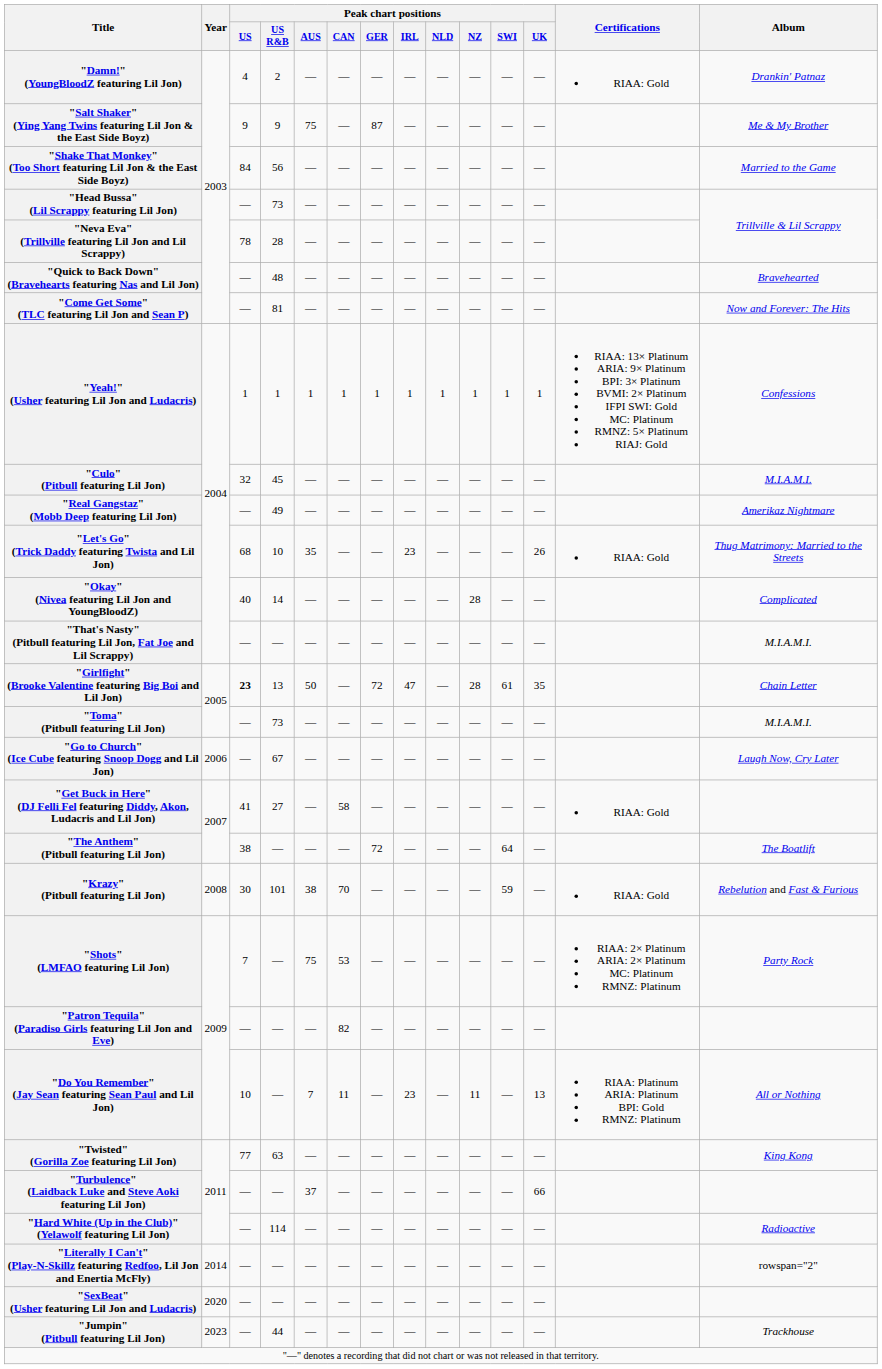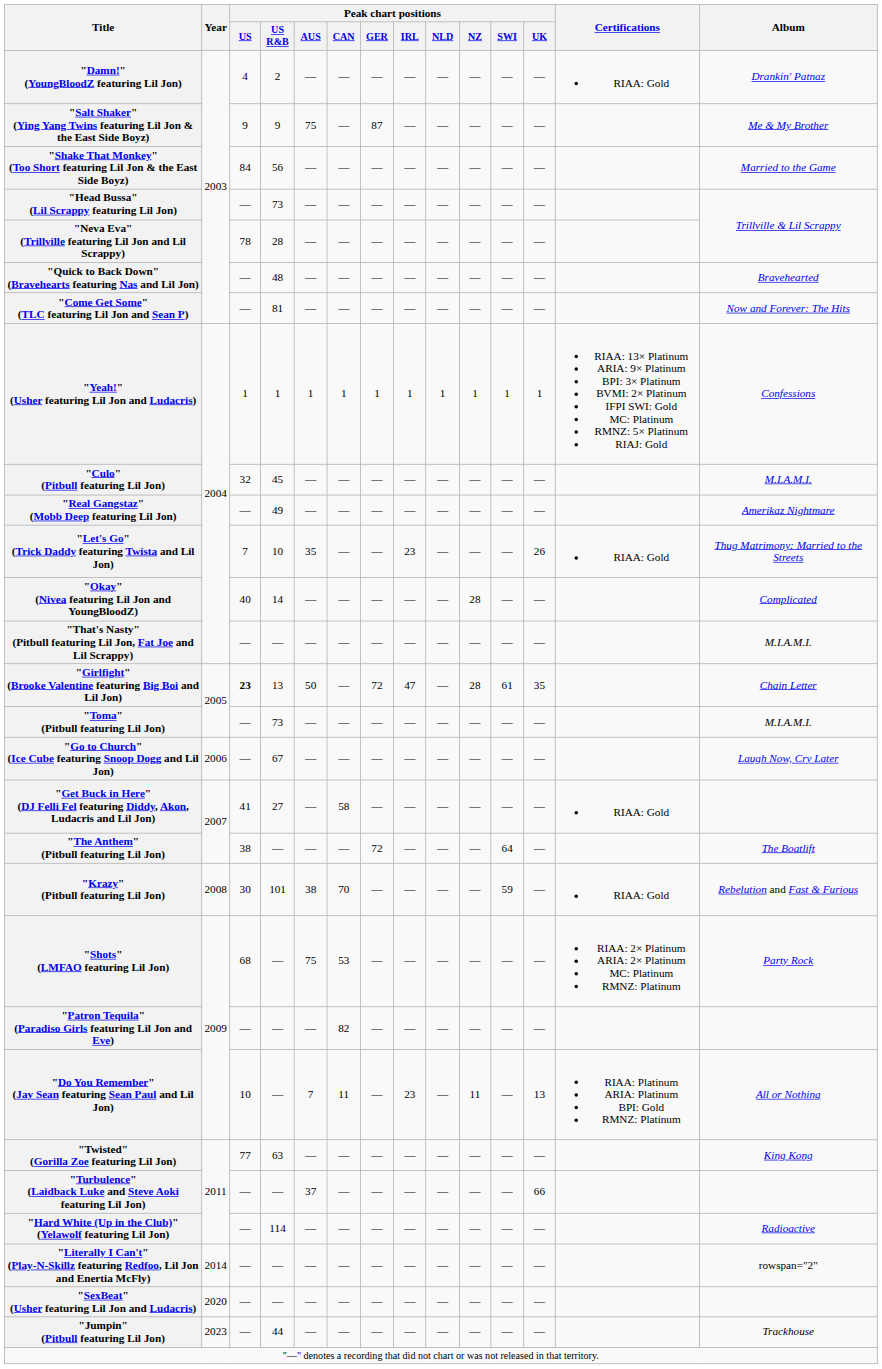(245, 551) 68 -> (245, 551) 7
(245, 961) 7 -> (245, 961) 68
